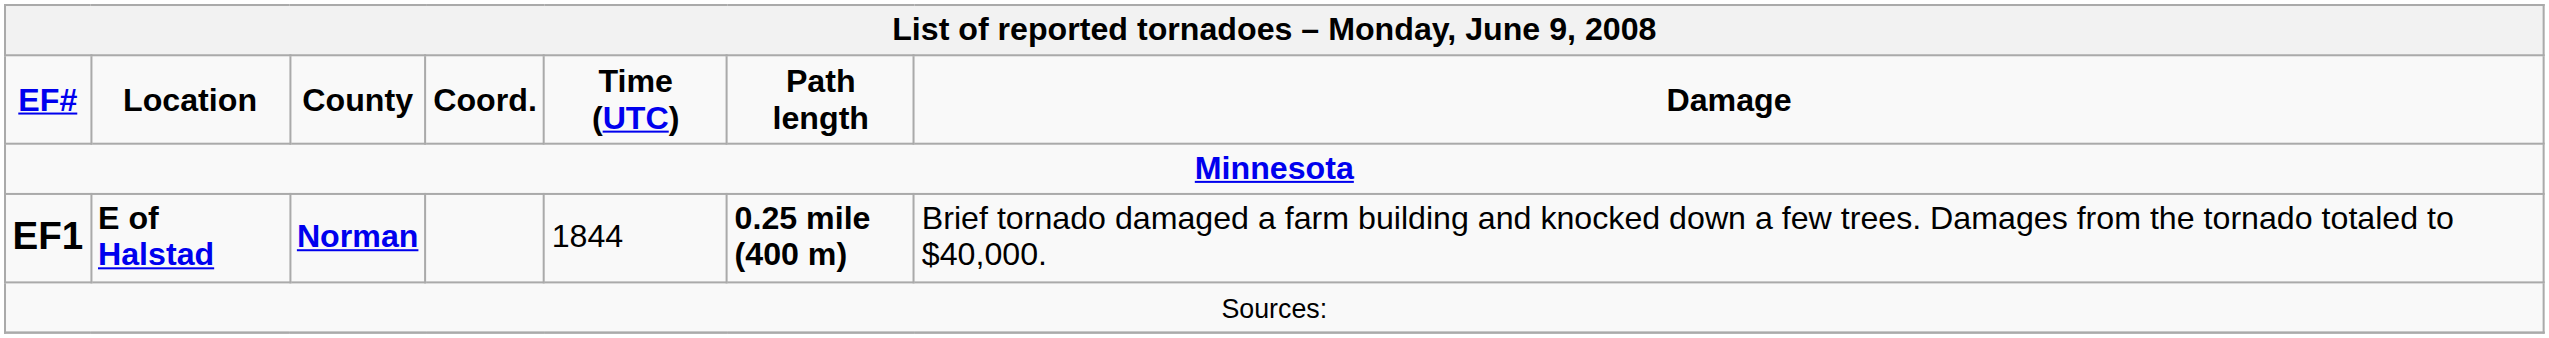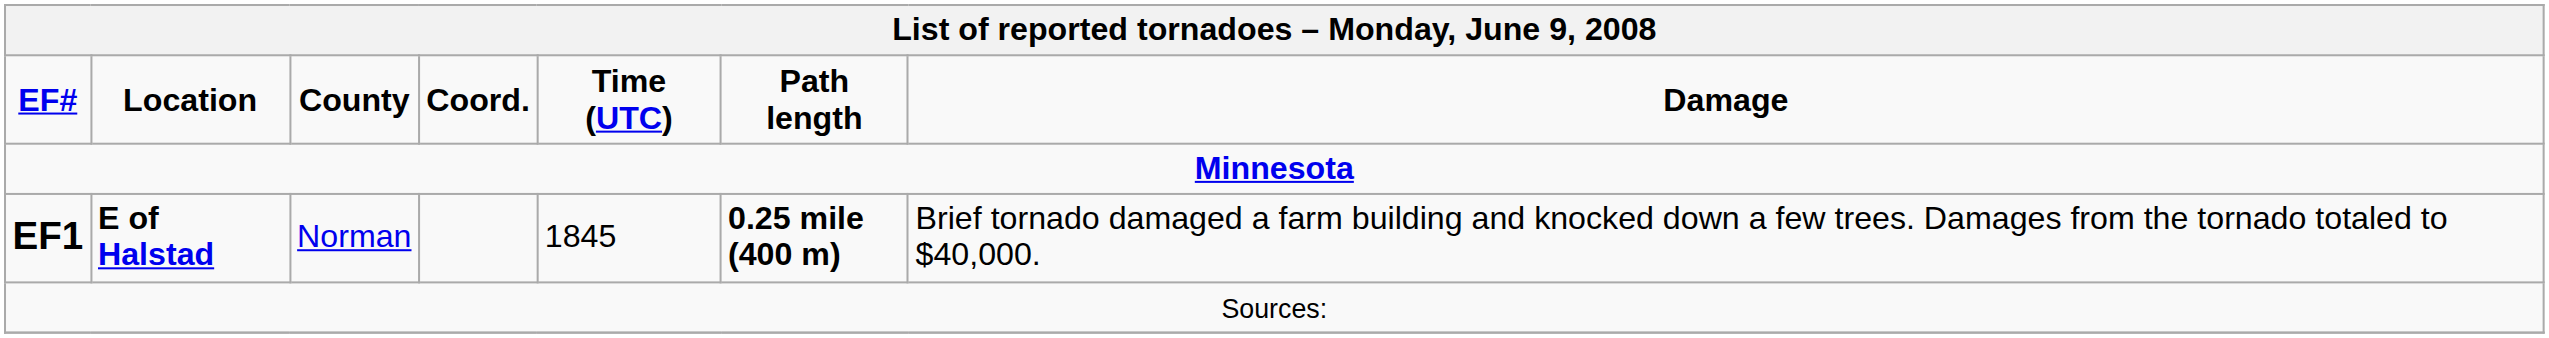(358, 237) bold -> (354, 237) normal
(587, 237) 1844 -> (581, 237) 1845
